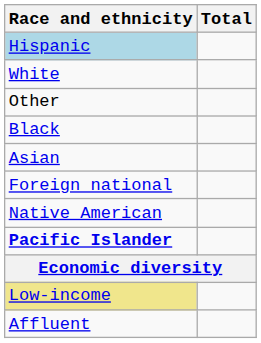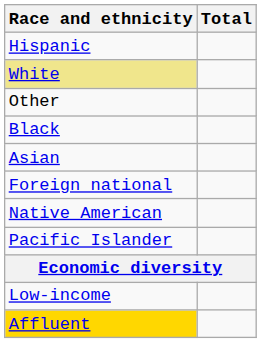(50, 46) lightblue background -> (50, 46) no background
(34, 74) no background -> (34, 74) khaki background
(90, 241) bold -> (90, 241) normal
(60, 296) khaki background -> (60, 296) no background
(50, 324) no background -> (50, 324) gold background
